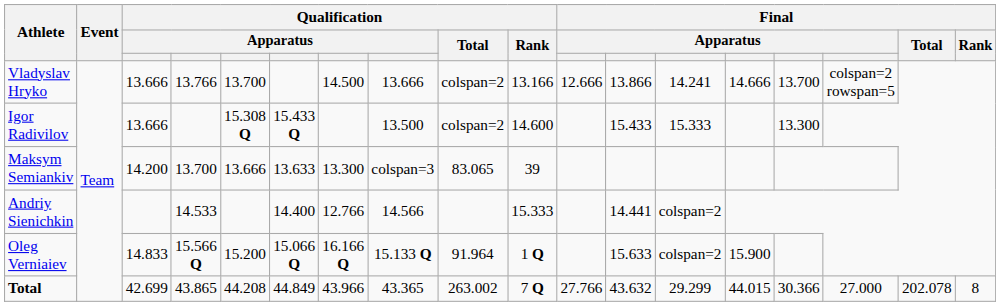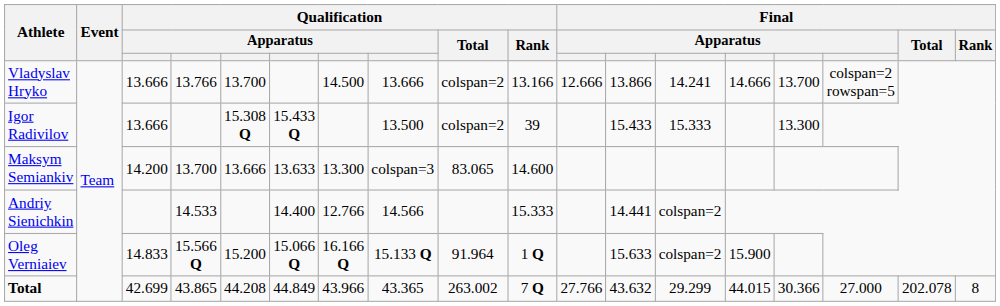(532, 125) 14.600 -> (532, 125) 39
(532, 168) 39 -> (532, 168) 14.600
